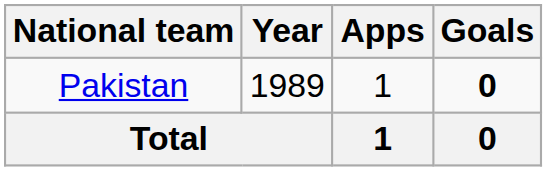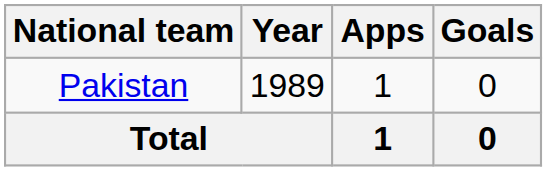(487, 84) bold -> (487, 84) normal
